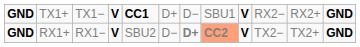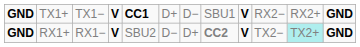(191, 33) bold -> (191, 33) normal
(216, 33) lightsalmon background -> (216, 33) no background
(305, 33) no background -> (305, 33) paleturquoise background
